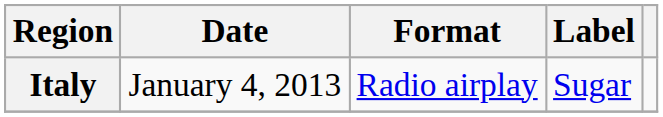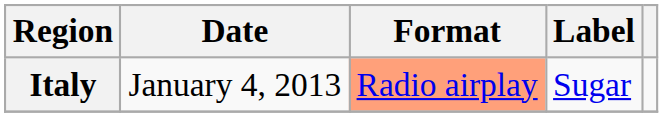(447, 84) no background -> (447, 84) lightsalmon background
